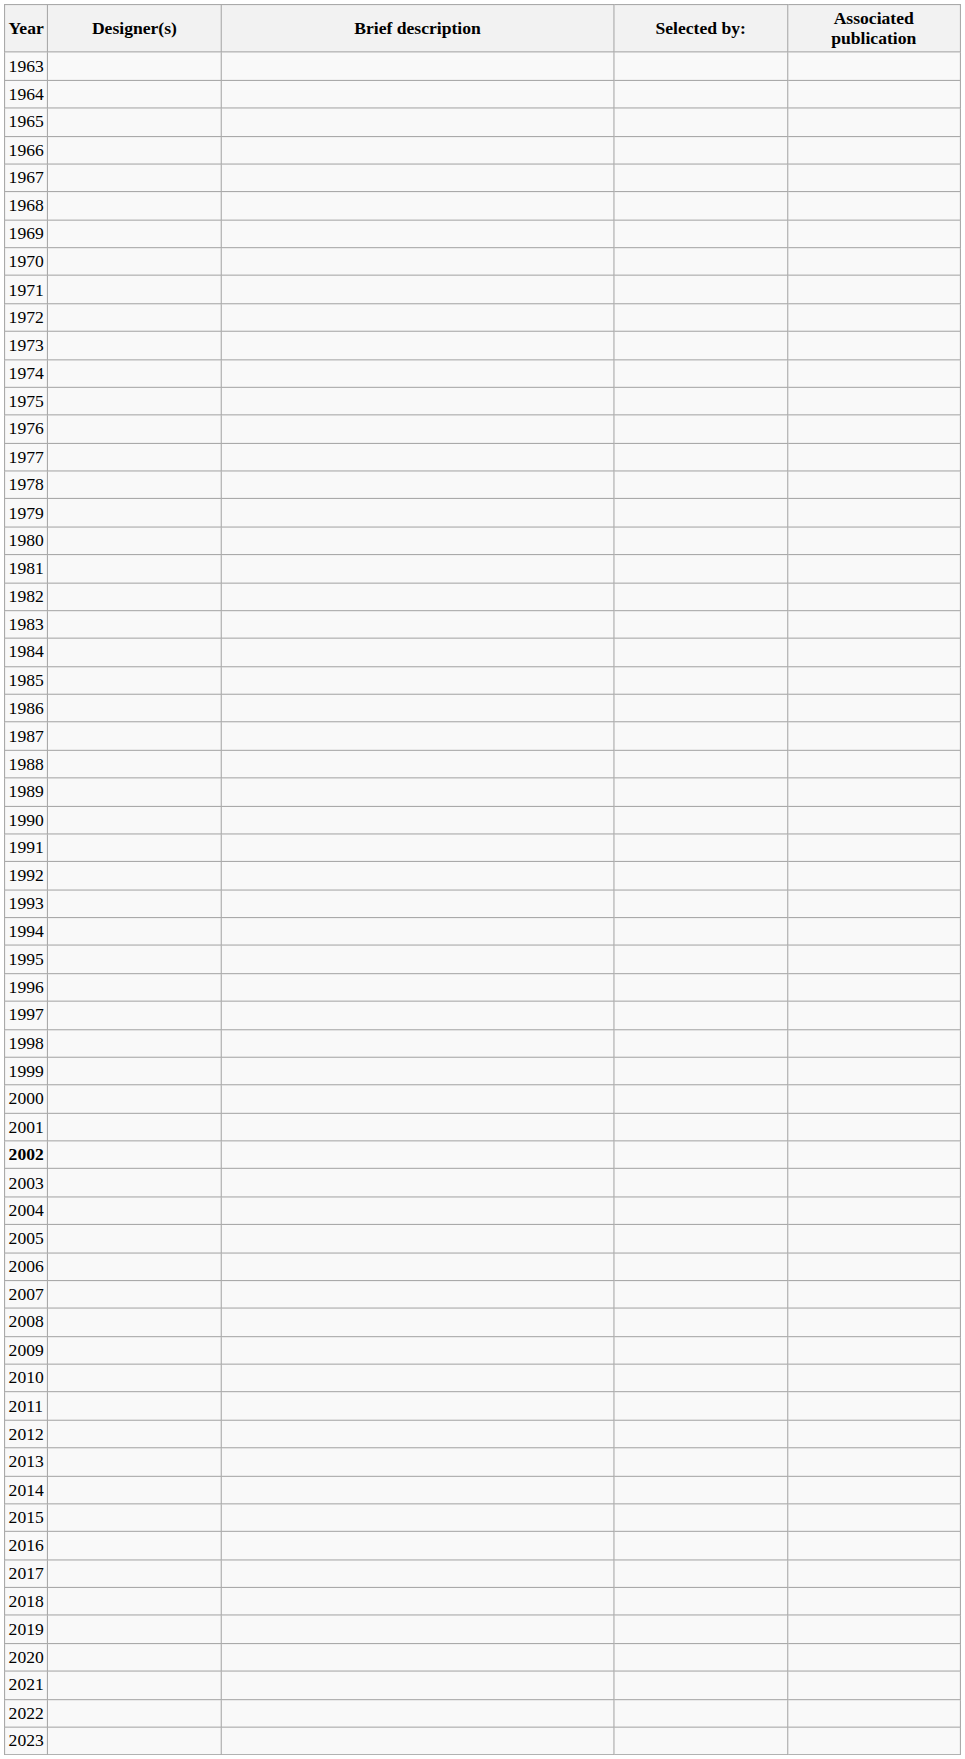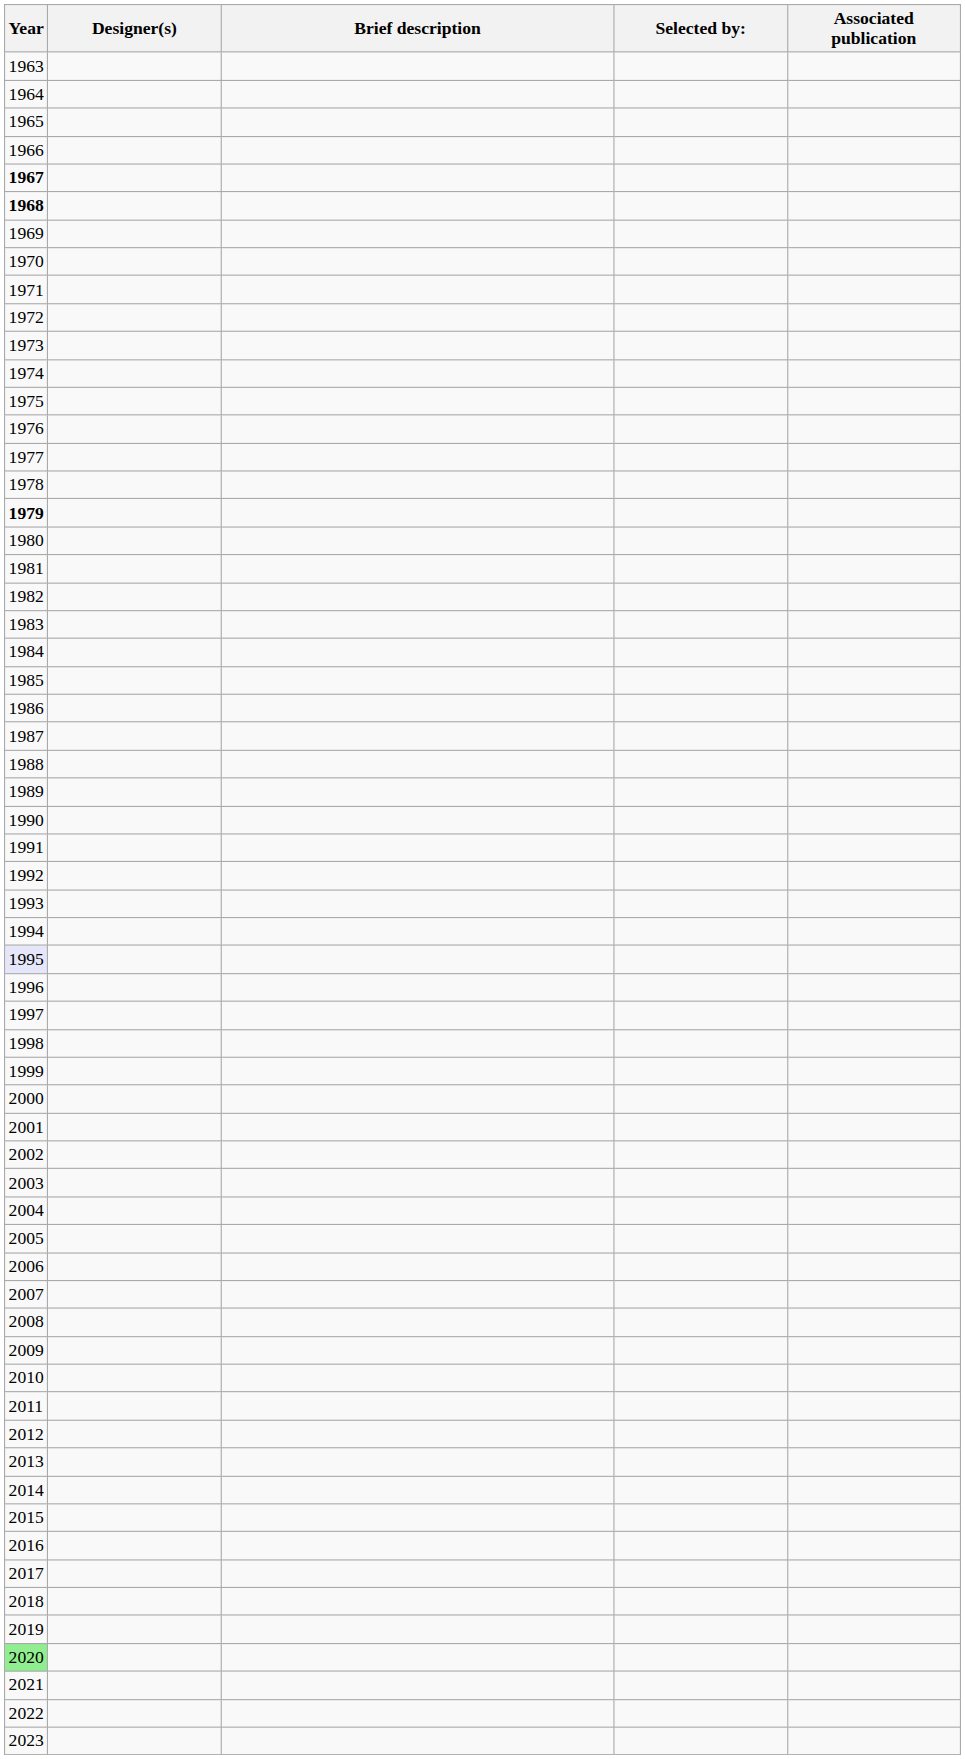(26, 177) normal -> (26, 177) bold
(26, 205) normal -> (26, 205) bold
(26, 512) normal -> (26, 512) bold
(26, 959) no background -> (26, 959) lavender background
(26, 1154) bold -> (26, 1154) normal
(26, 1657) no background -> (26, 1657) lightgreen background
